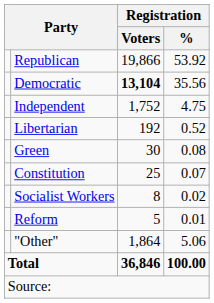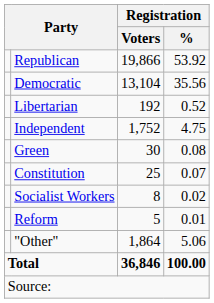(141, 83) bold -> (141, 83) normal
rows swapped: (49, 106) <-> (46, 128)
